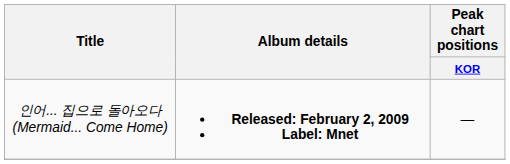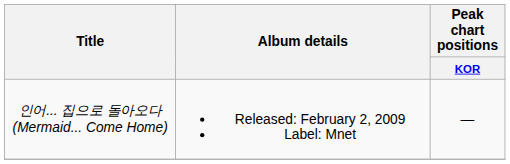(303, 127) bold -> (303, 127) normal
